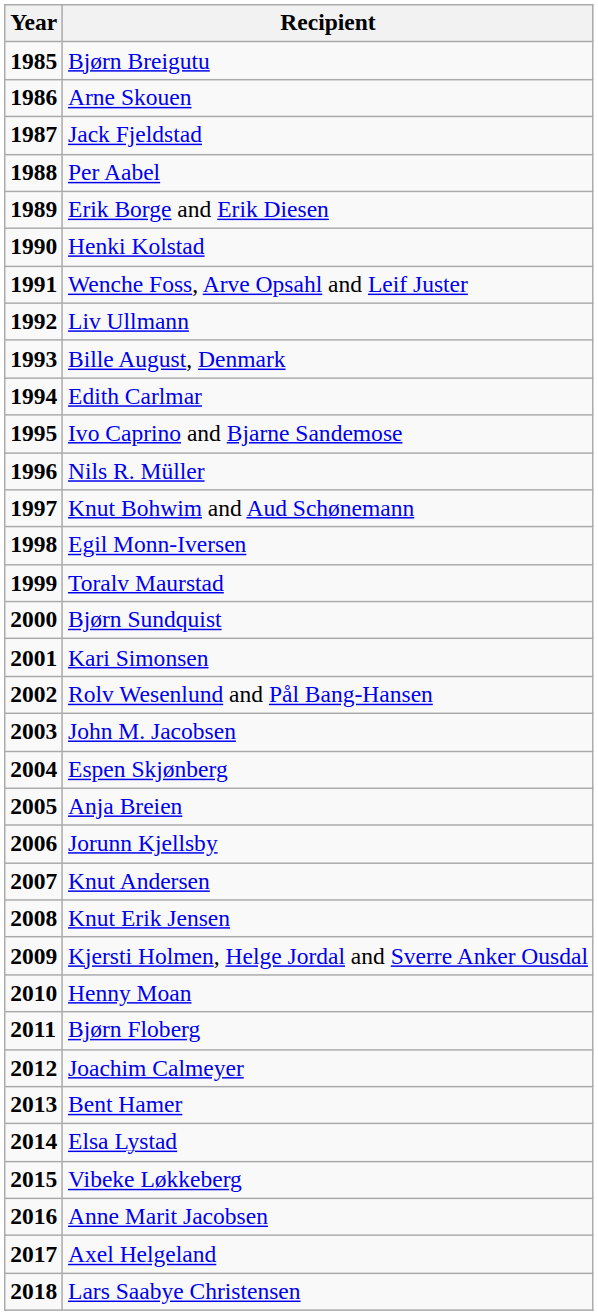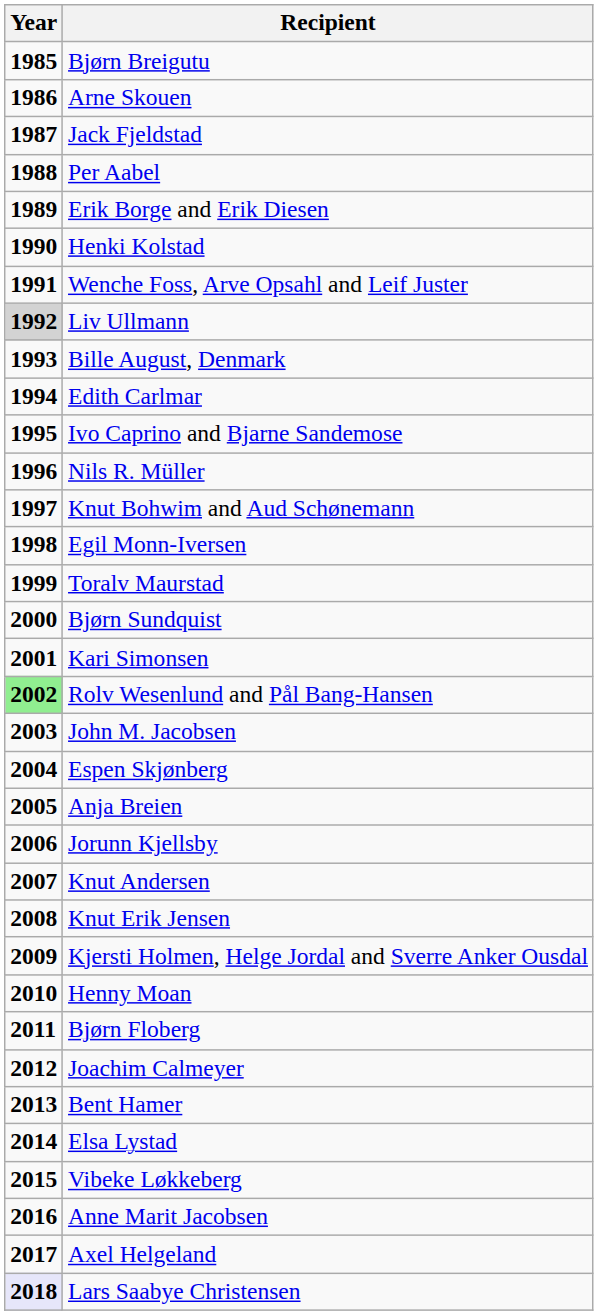(34, 321) no background -> (34, 321) lightgrey background
(34, 694) no background -> (34, 694) lightgreen background
(34, 1291) no background -> (34, 1291) lavender background
